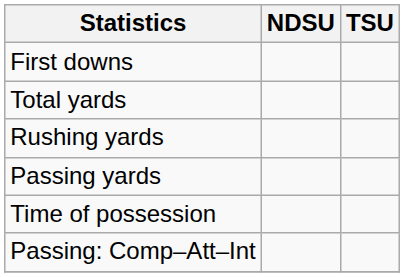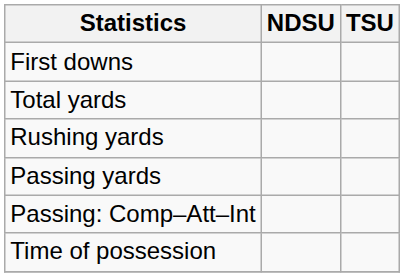rows swapped: (133, 251) <-> (113, 213)
